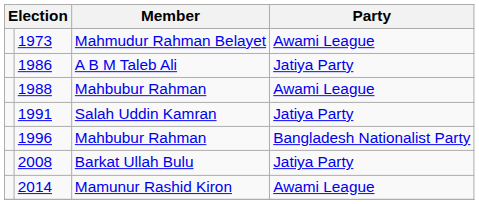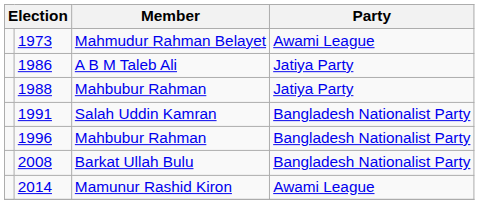(324, 89) Awami League -> (313, 89) Jatiya Party
(313, 114) Jatiya Party -> (372, 114) Bangladesh Nationalist Party
(313, 162) Jatiya Party -> (372, 162) Bangladesh Nationalist Party
